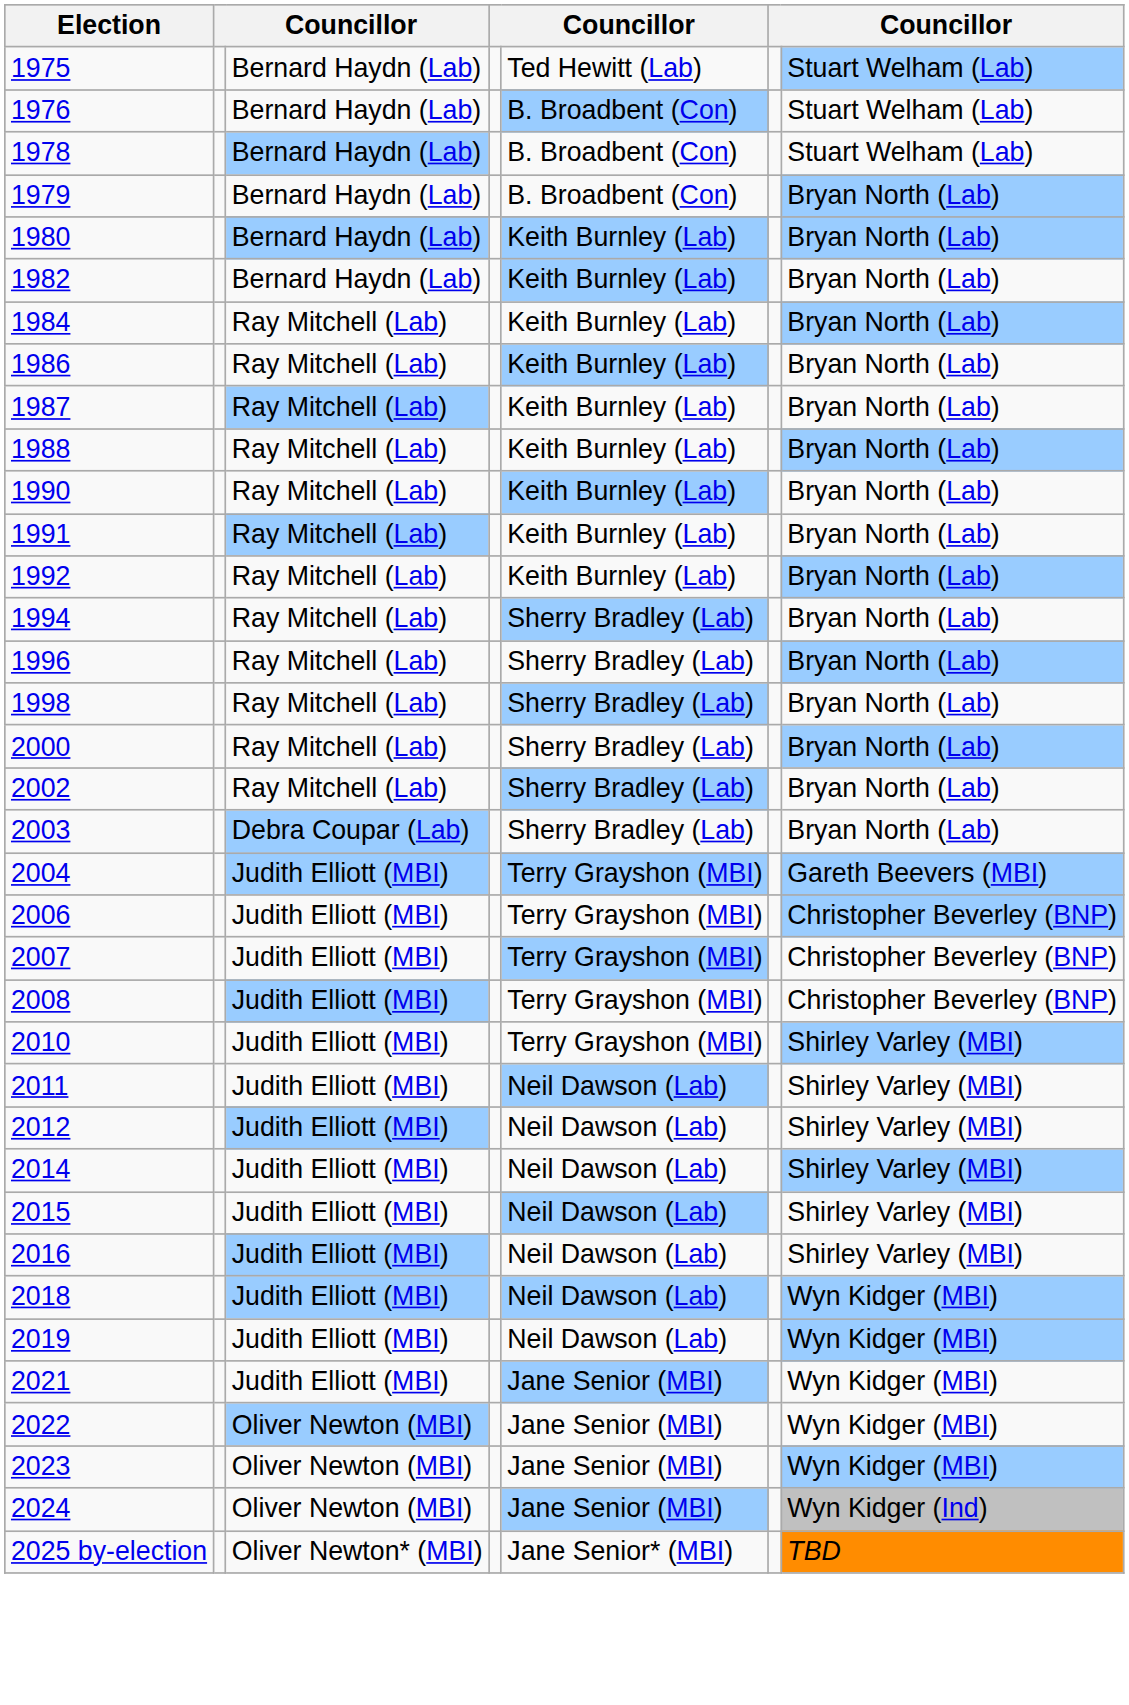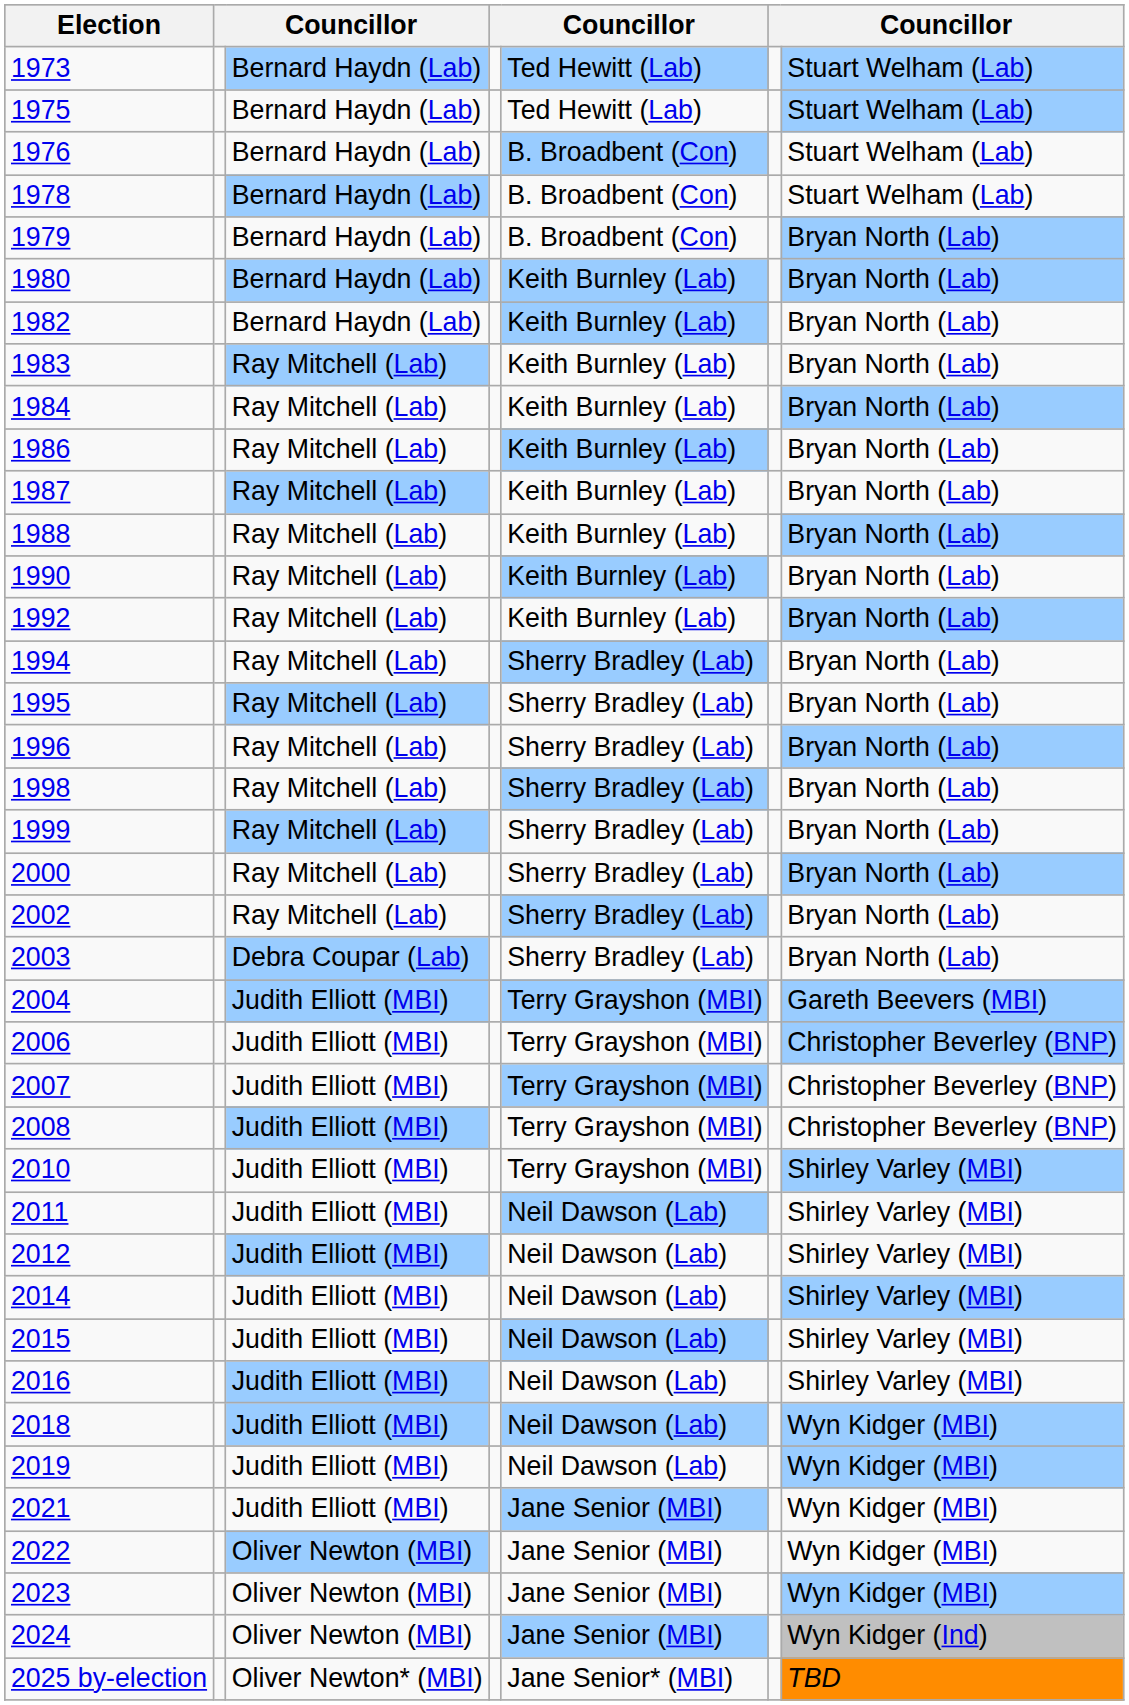+ row: (41, 68)
+ row: (41, 364)
- row: (41, 534)
+ row: (41, 703)
+ row: (41, 830)
